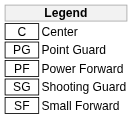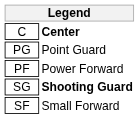(60, 32) normal -> (61, 32) bold
(84, 87) normal -> (87, 87) bold
